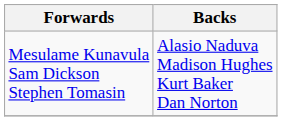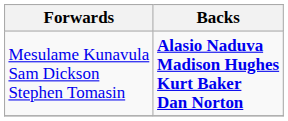(215, 73) normal -> (218, 73) bold
